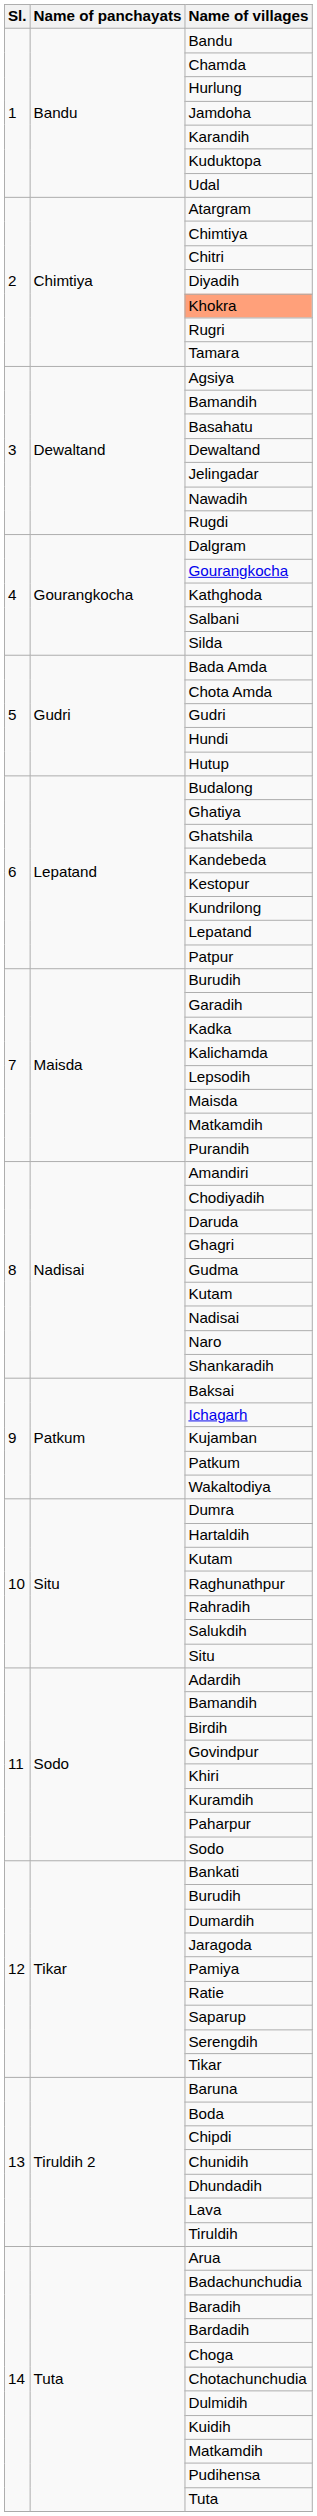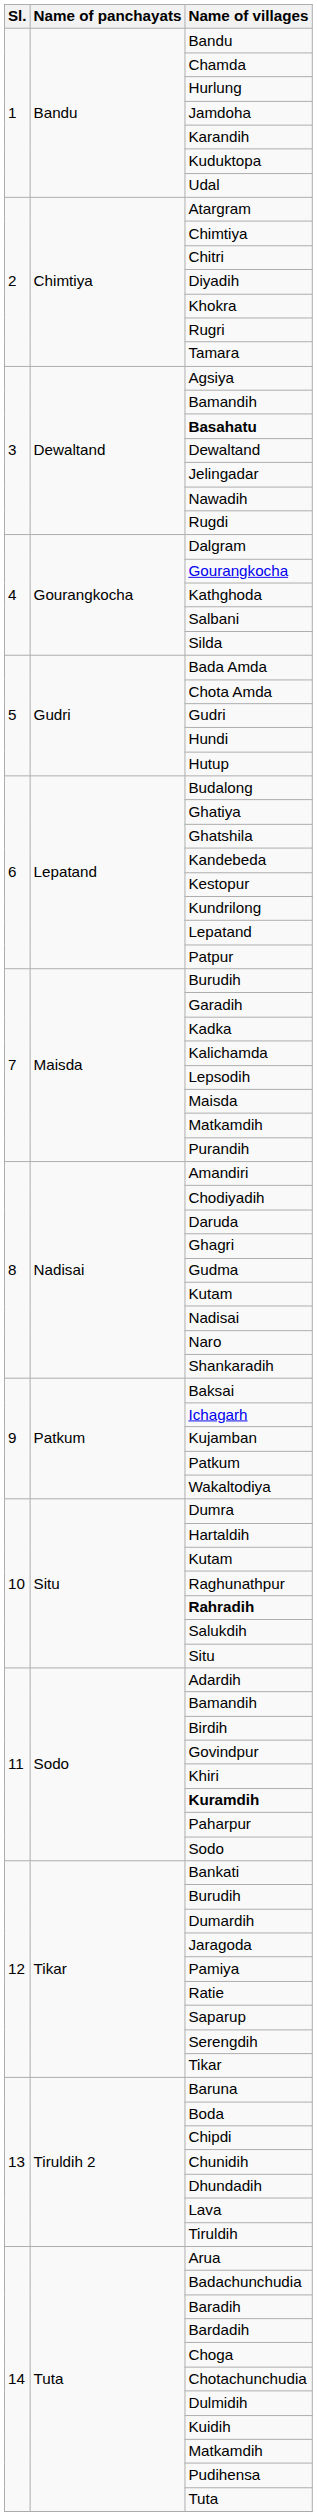(212, 305) lightsalmon background -> (212, 305) no background
(221, 426) normal -> (223, 426) bold
(219, 1607) normal -> (221, 1607) bold
(221, 1800) normal -> (224, 1800) bold
